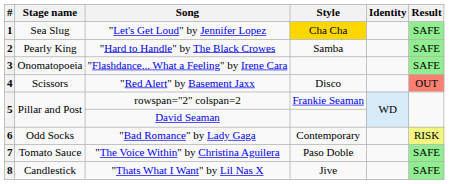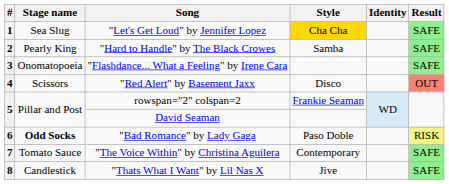(50, 135) normal -> (50, 135) bold
(328, 135) Contemporary -> (328, 135) Paso Doble
(328, 153) Paso Doble -> (328, 153) Contemporary
